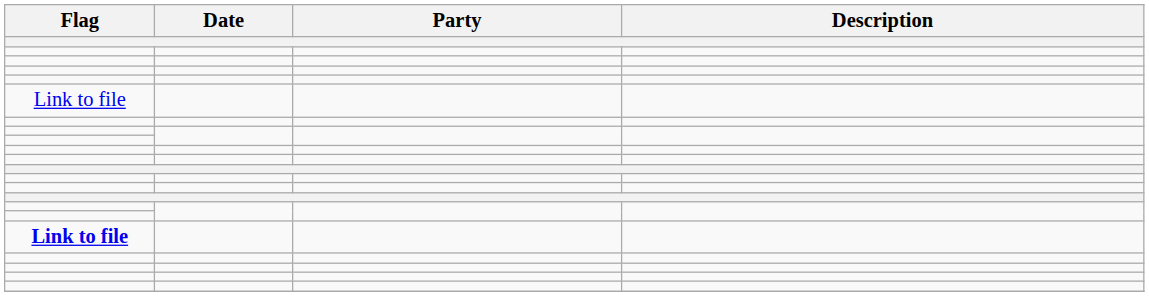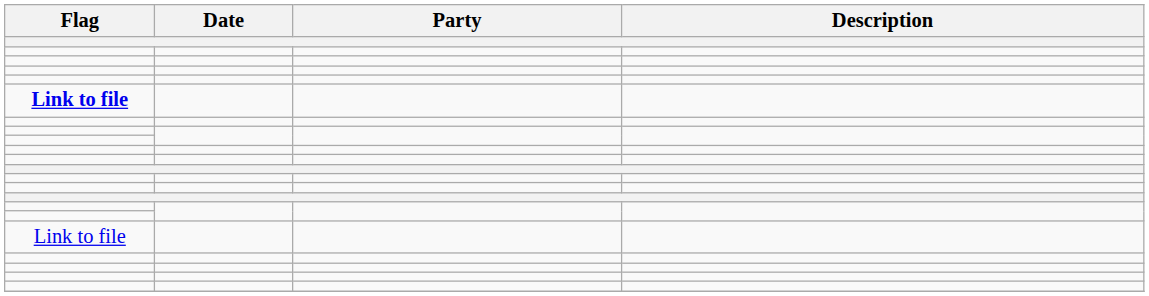(80, 100) normal -> (80, 100) bold
(80, 236) bold -> (80, 236) normal
